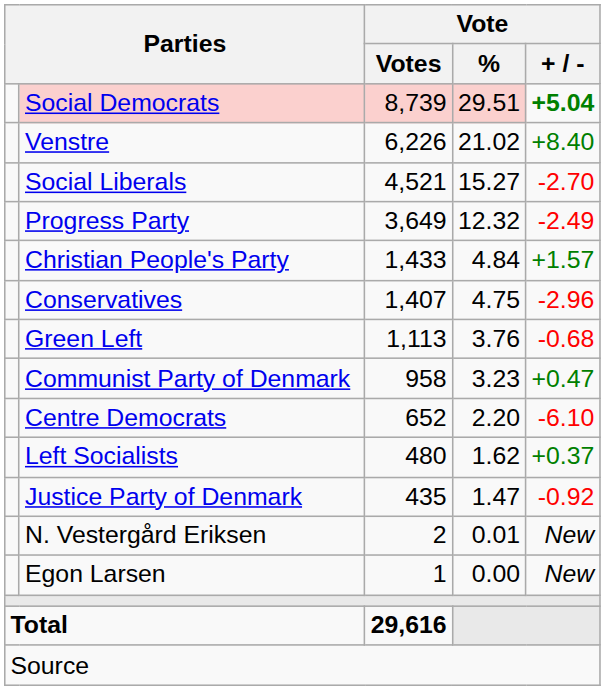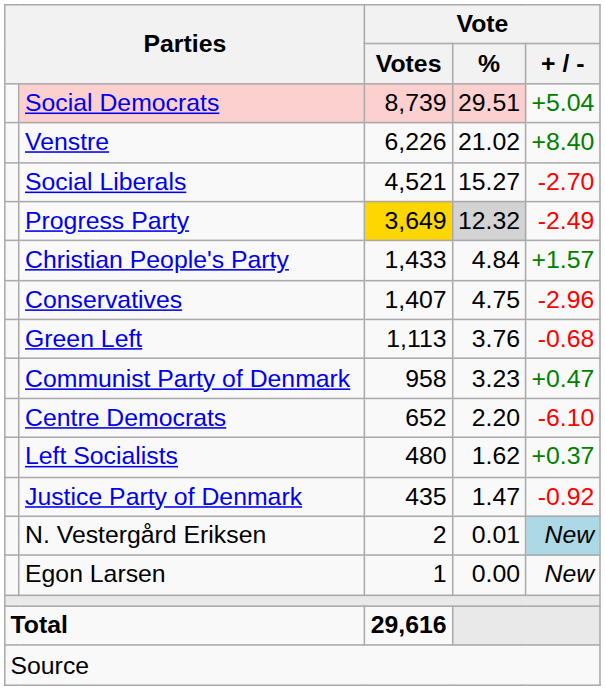(563, 102) bold -> (563, 102) normal
(415, 220) no background -> (415, 220) gold background
(489, 220) no background -> (489, 220) lightgrey background
(569, 535) no background -> (569, 535) lightblue background
